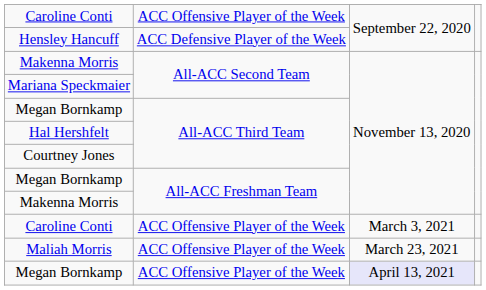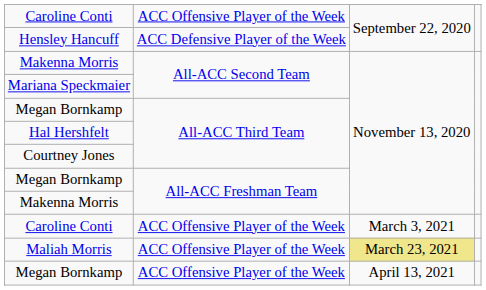(412, 249) no background -> (412, 249) khaki background
(412, 272) lavender background -> (412, 272) no background
